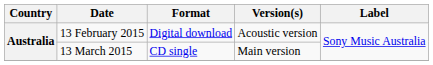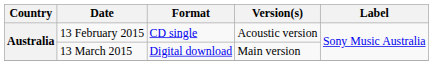(191, 32) Digital download -> (173, 32) CD single
(173, 51) CD single -> (191, 51) Digital download
